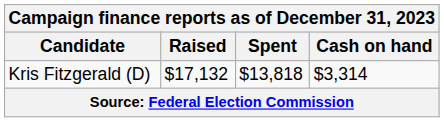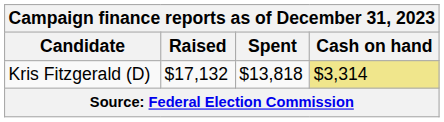(341, 74) no background -> (341, 74) khaki background
